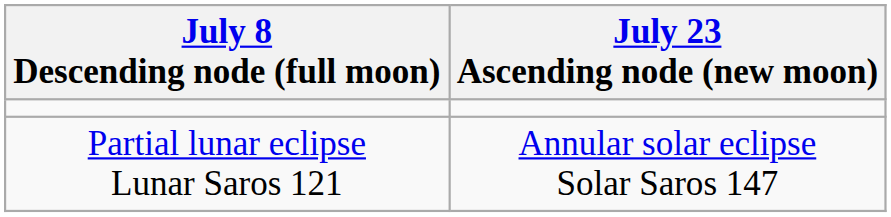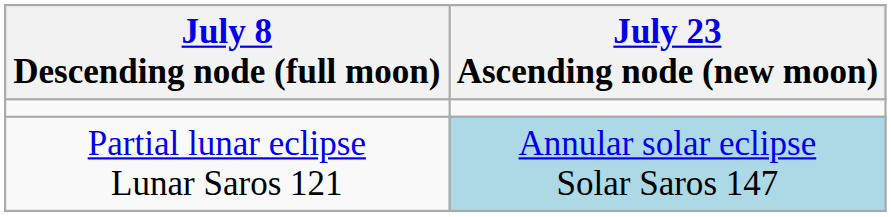(667, 163) no background -> (667, 163) lightblue background
